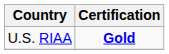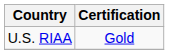(119, 37) bold -> (119, 37) normal
